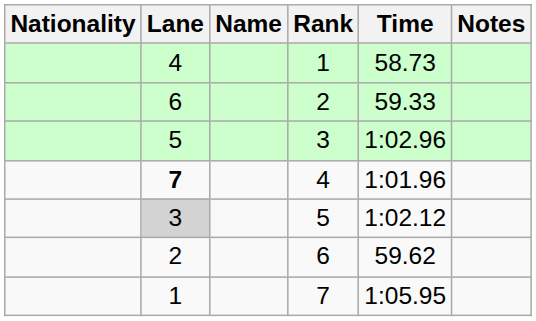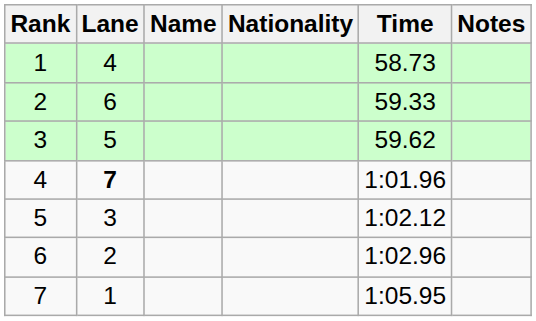columns swapped: (323, 23) <-> (73, 23)
(405, 140) 1:02.96 -> (405, 140) 59.62
(175, 218) lightgrey background -> (110, 218) no background
(405, 256) 59.62 -> (405, 256) 1:02.96
